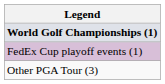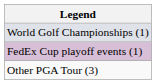(82, 32) bold -> (78, 32) normal
